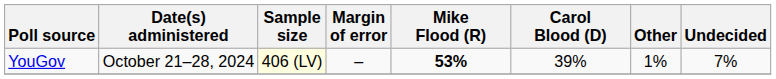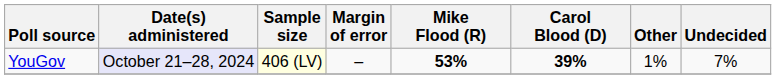(179, 61) no background -> (179, 61) lavender background
(570, 61) normal -> (570, 61) bold
